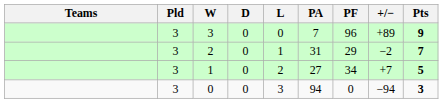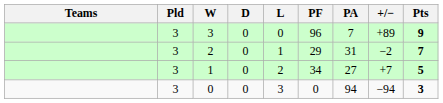columns swapped: (351, 13) <-> (316, 13)
